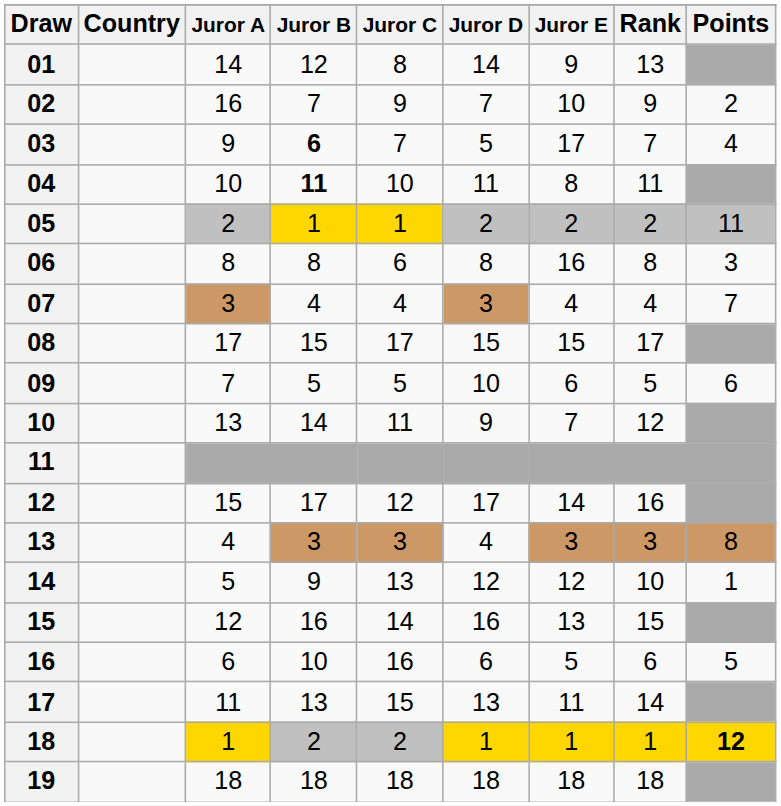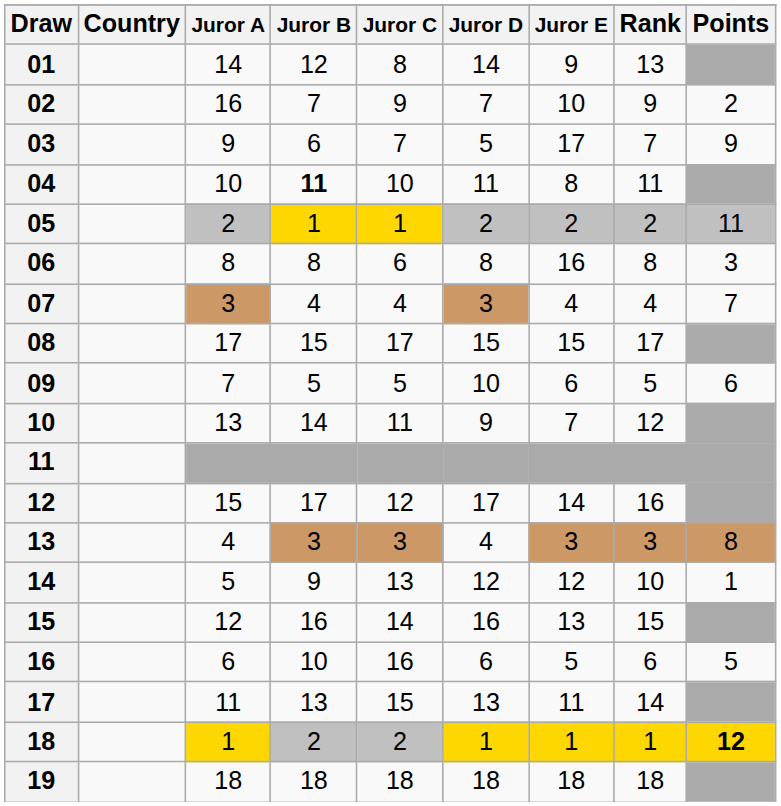(314, 143) bold -> (314, 143) normal
(731, 143) 4 -> (731, 143) 9
